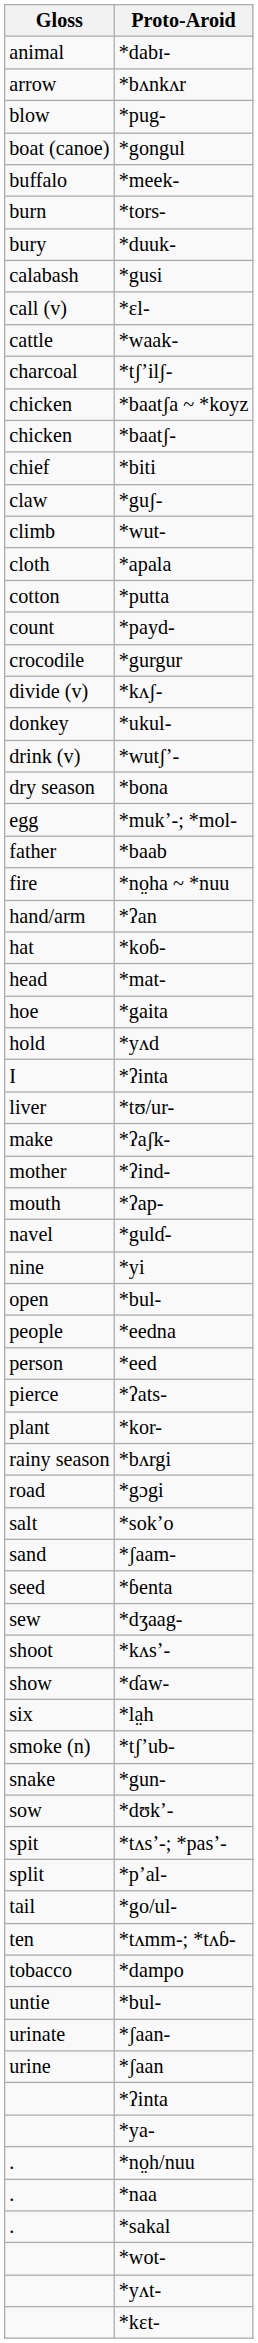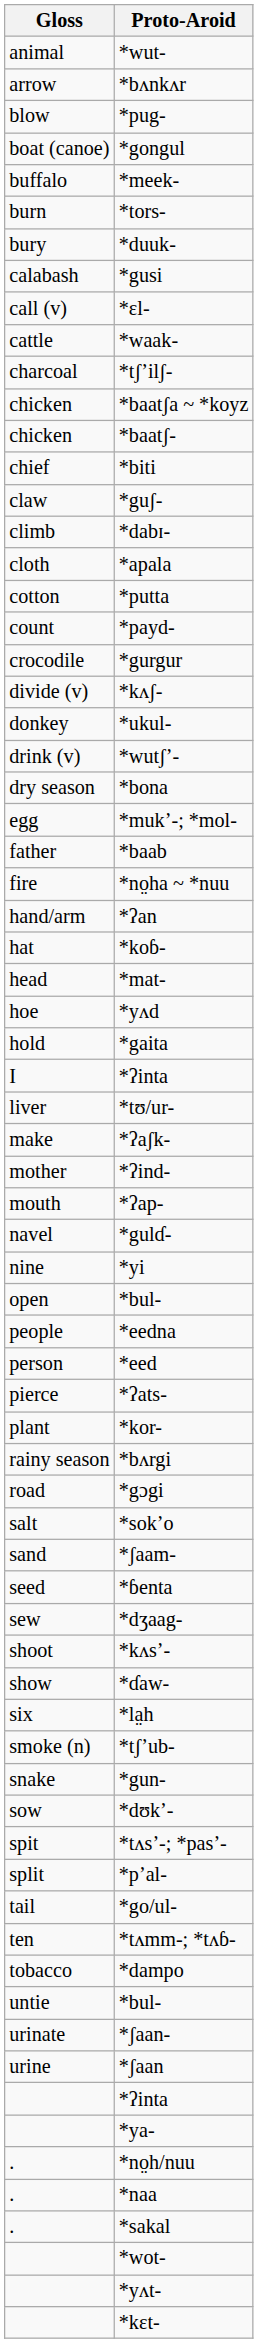(145, 52) *dabɪ- -> (142, 52) *wut-
(142, 532) *wut- -> (145, 532) *dabɪ-
(143, 1011) *gaita -> (139, 1011) *yʌd
(139, 1043) *yʌd -> (143, 1043) *gaita
